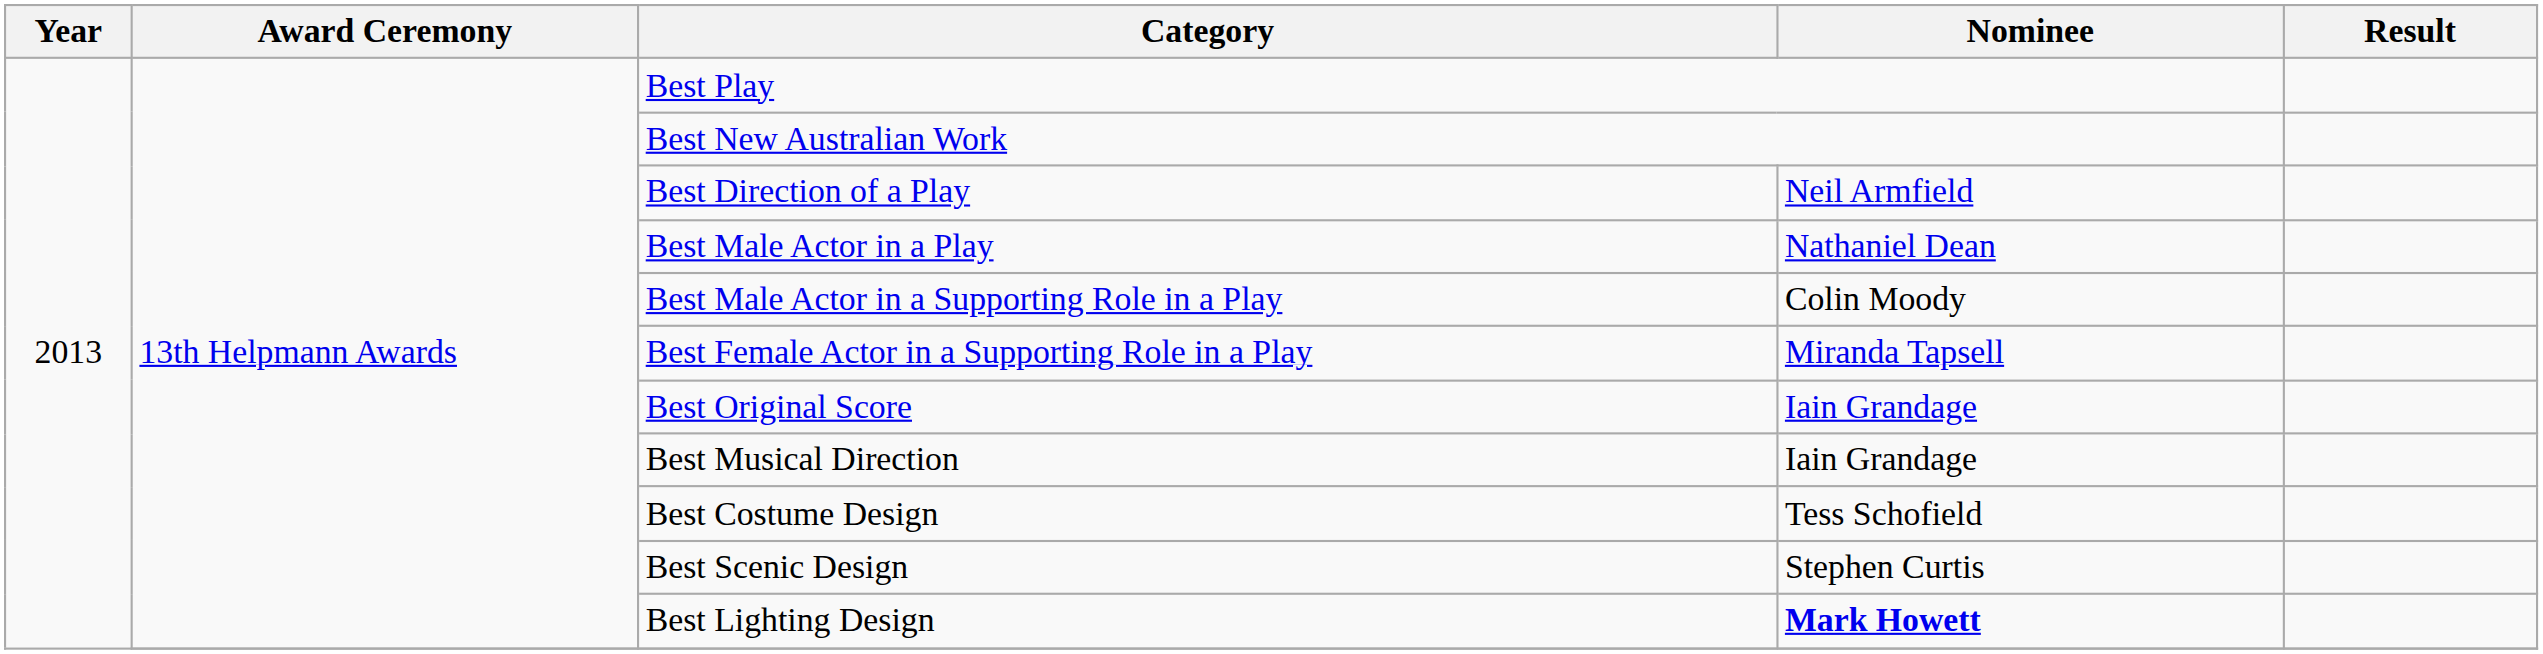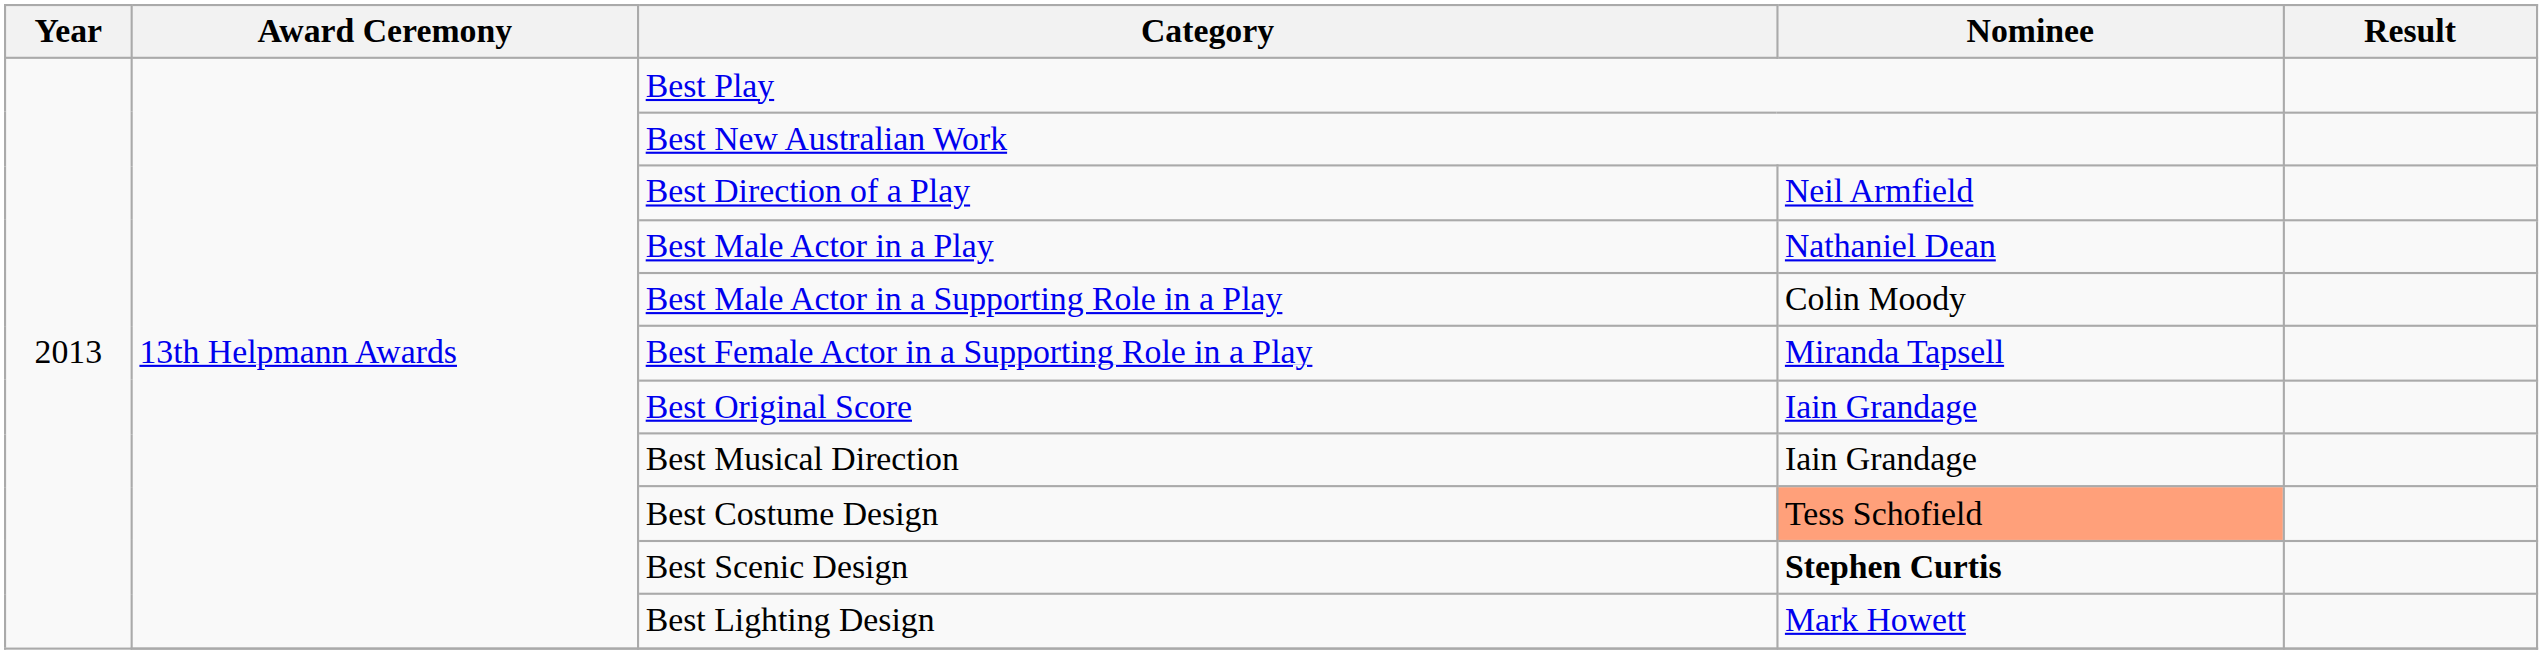(1884, 513) no background -> (1884, 513) lightsalmon background
(1885, 566) normal -> (1893, 566) bold
(1883, 620) bold -> (1875, 620) normal
